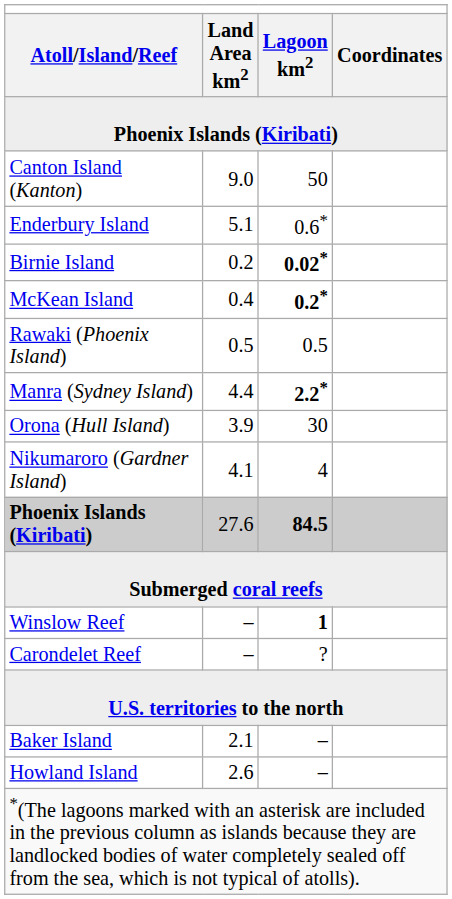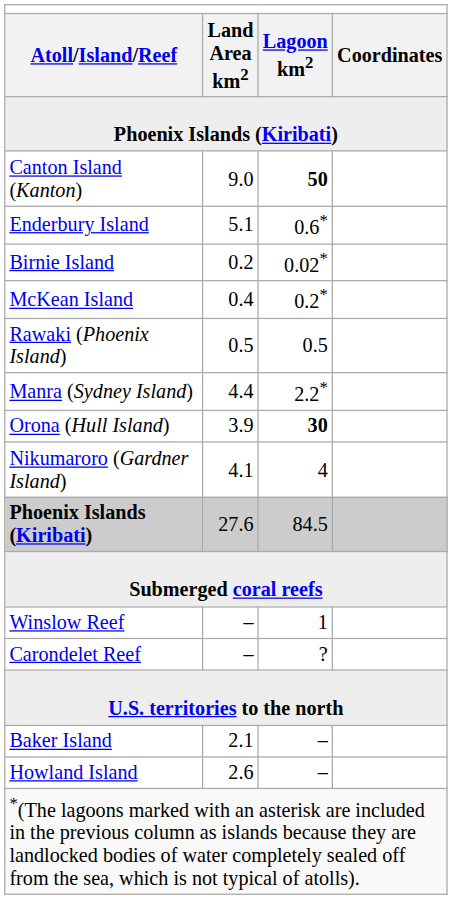(318, 178) normal -> (318, 178) bold
(306, 262) bold -> (306, 262) normal
(311, 299) bold -> (311, 299) normal
(311, 391) bold -> (311, 391) normal
(318, 426) normal -> (318, 426) bold
(310, 524) bold -> (310, 524) normal
(323, 622) bold -> (323, 622) normal
